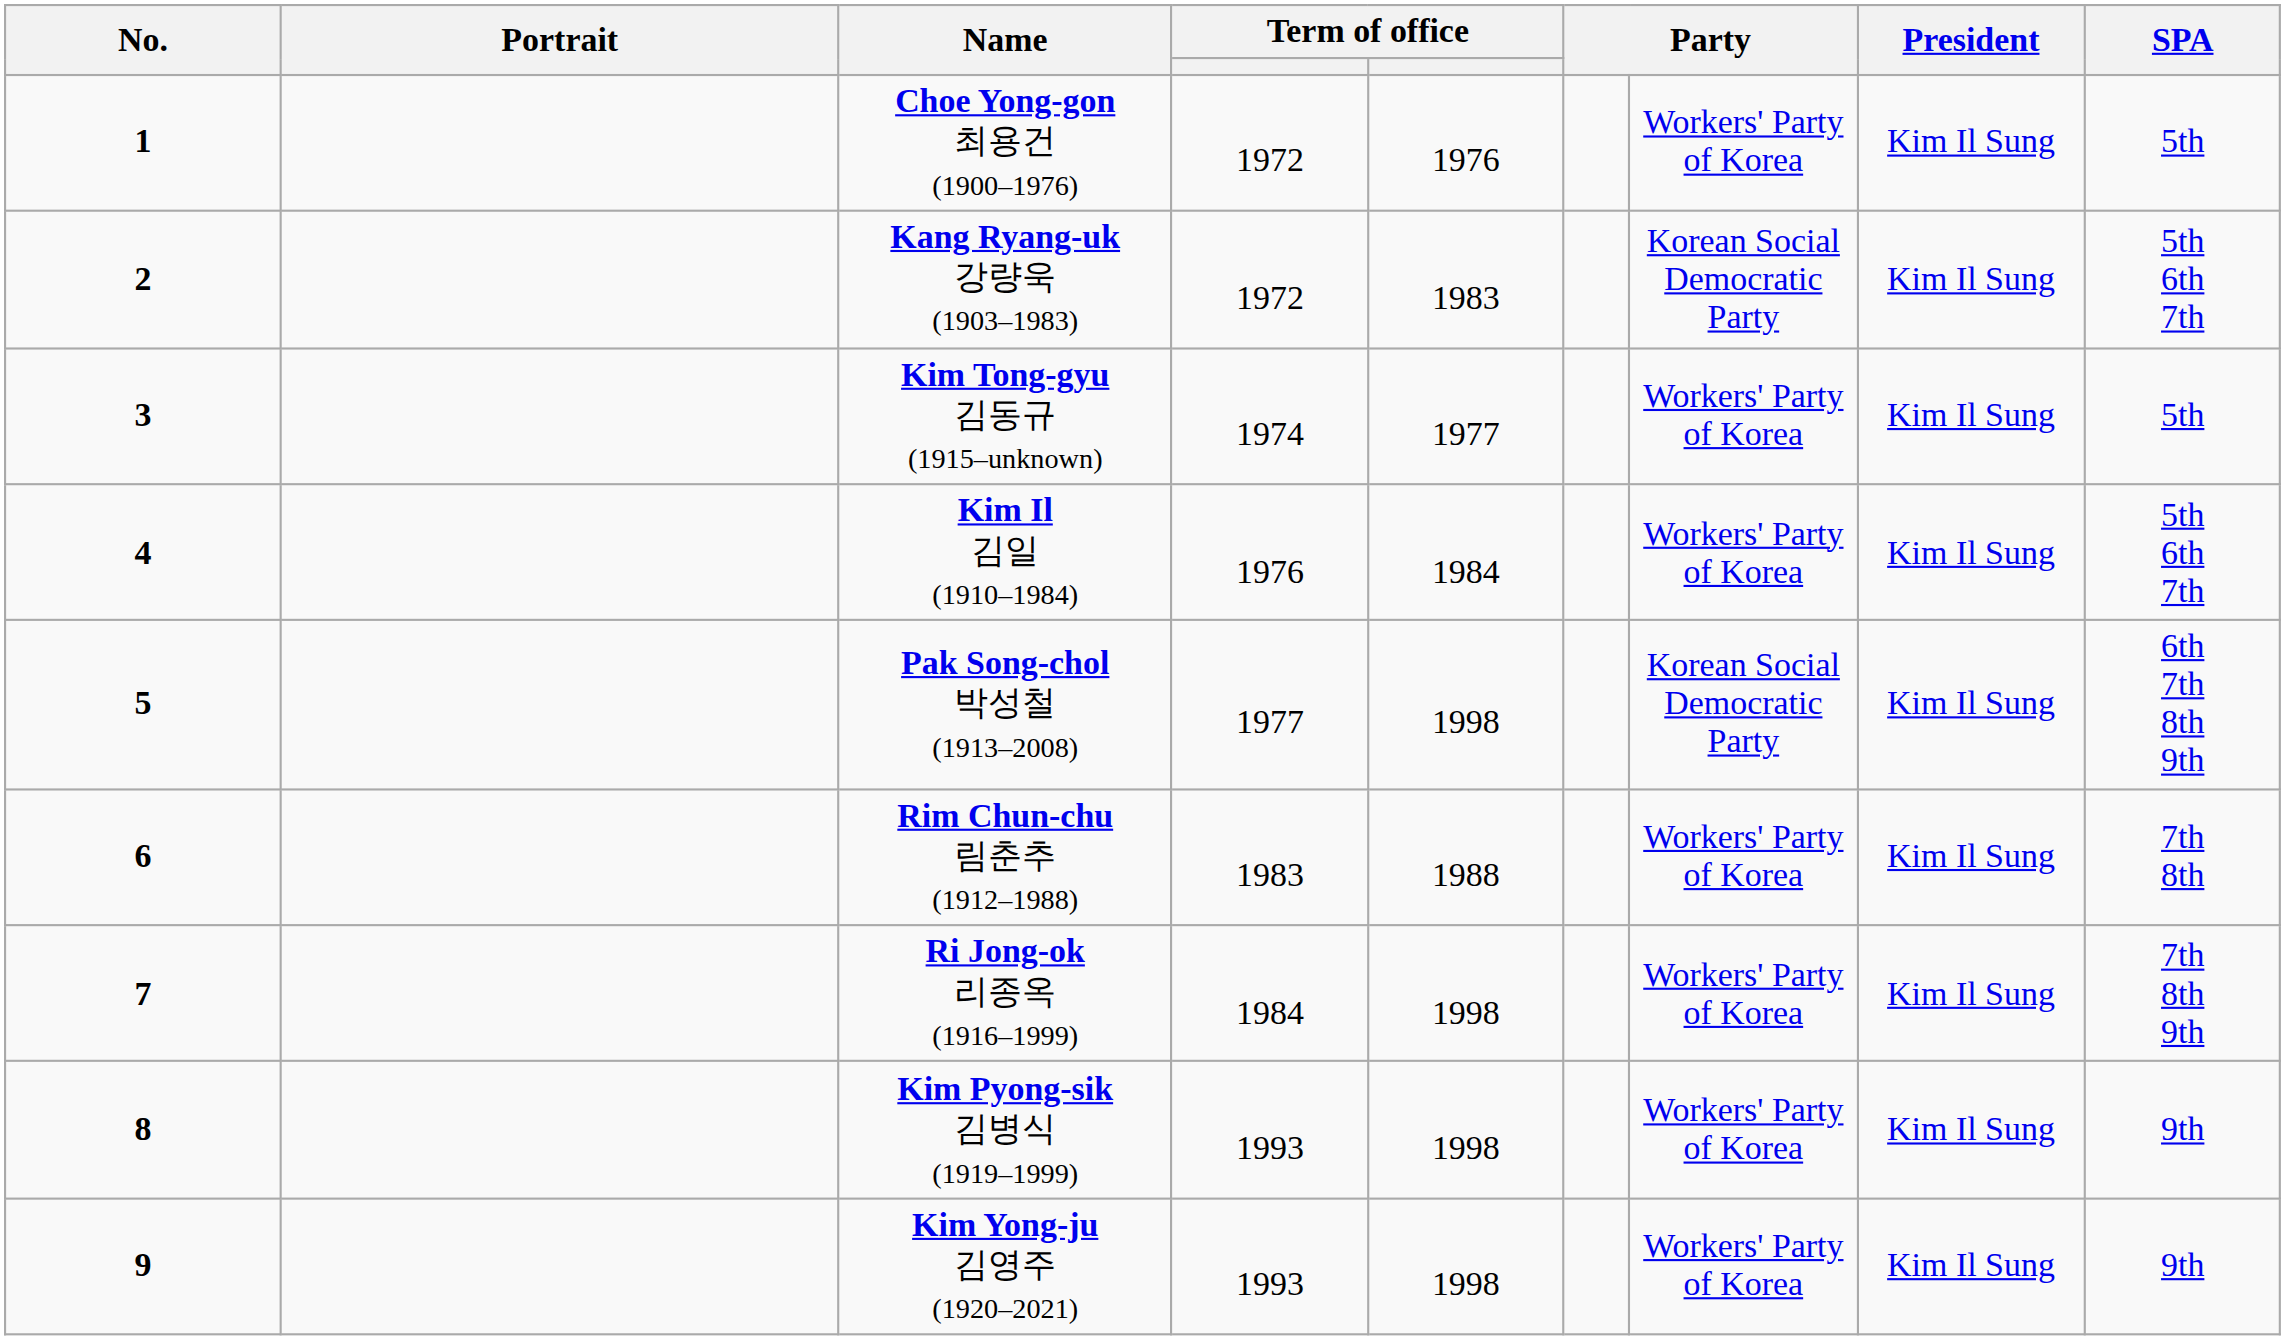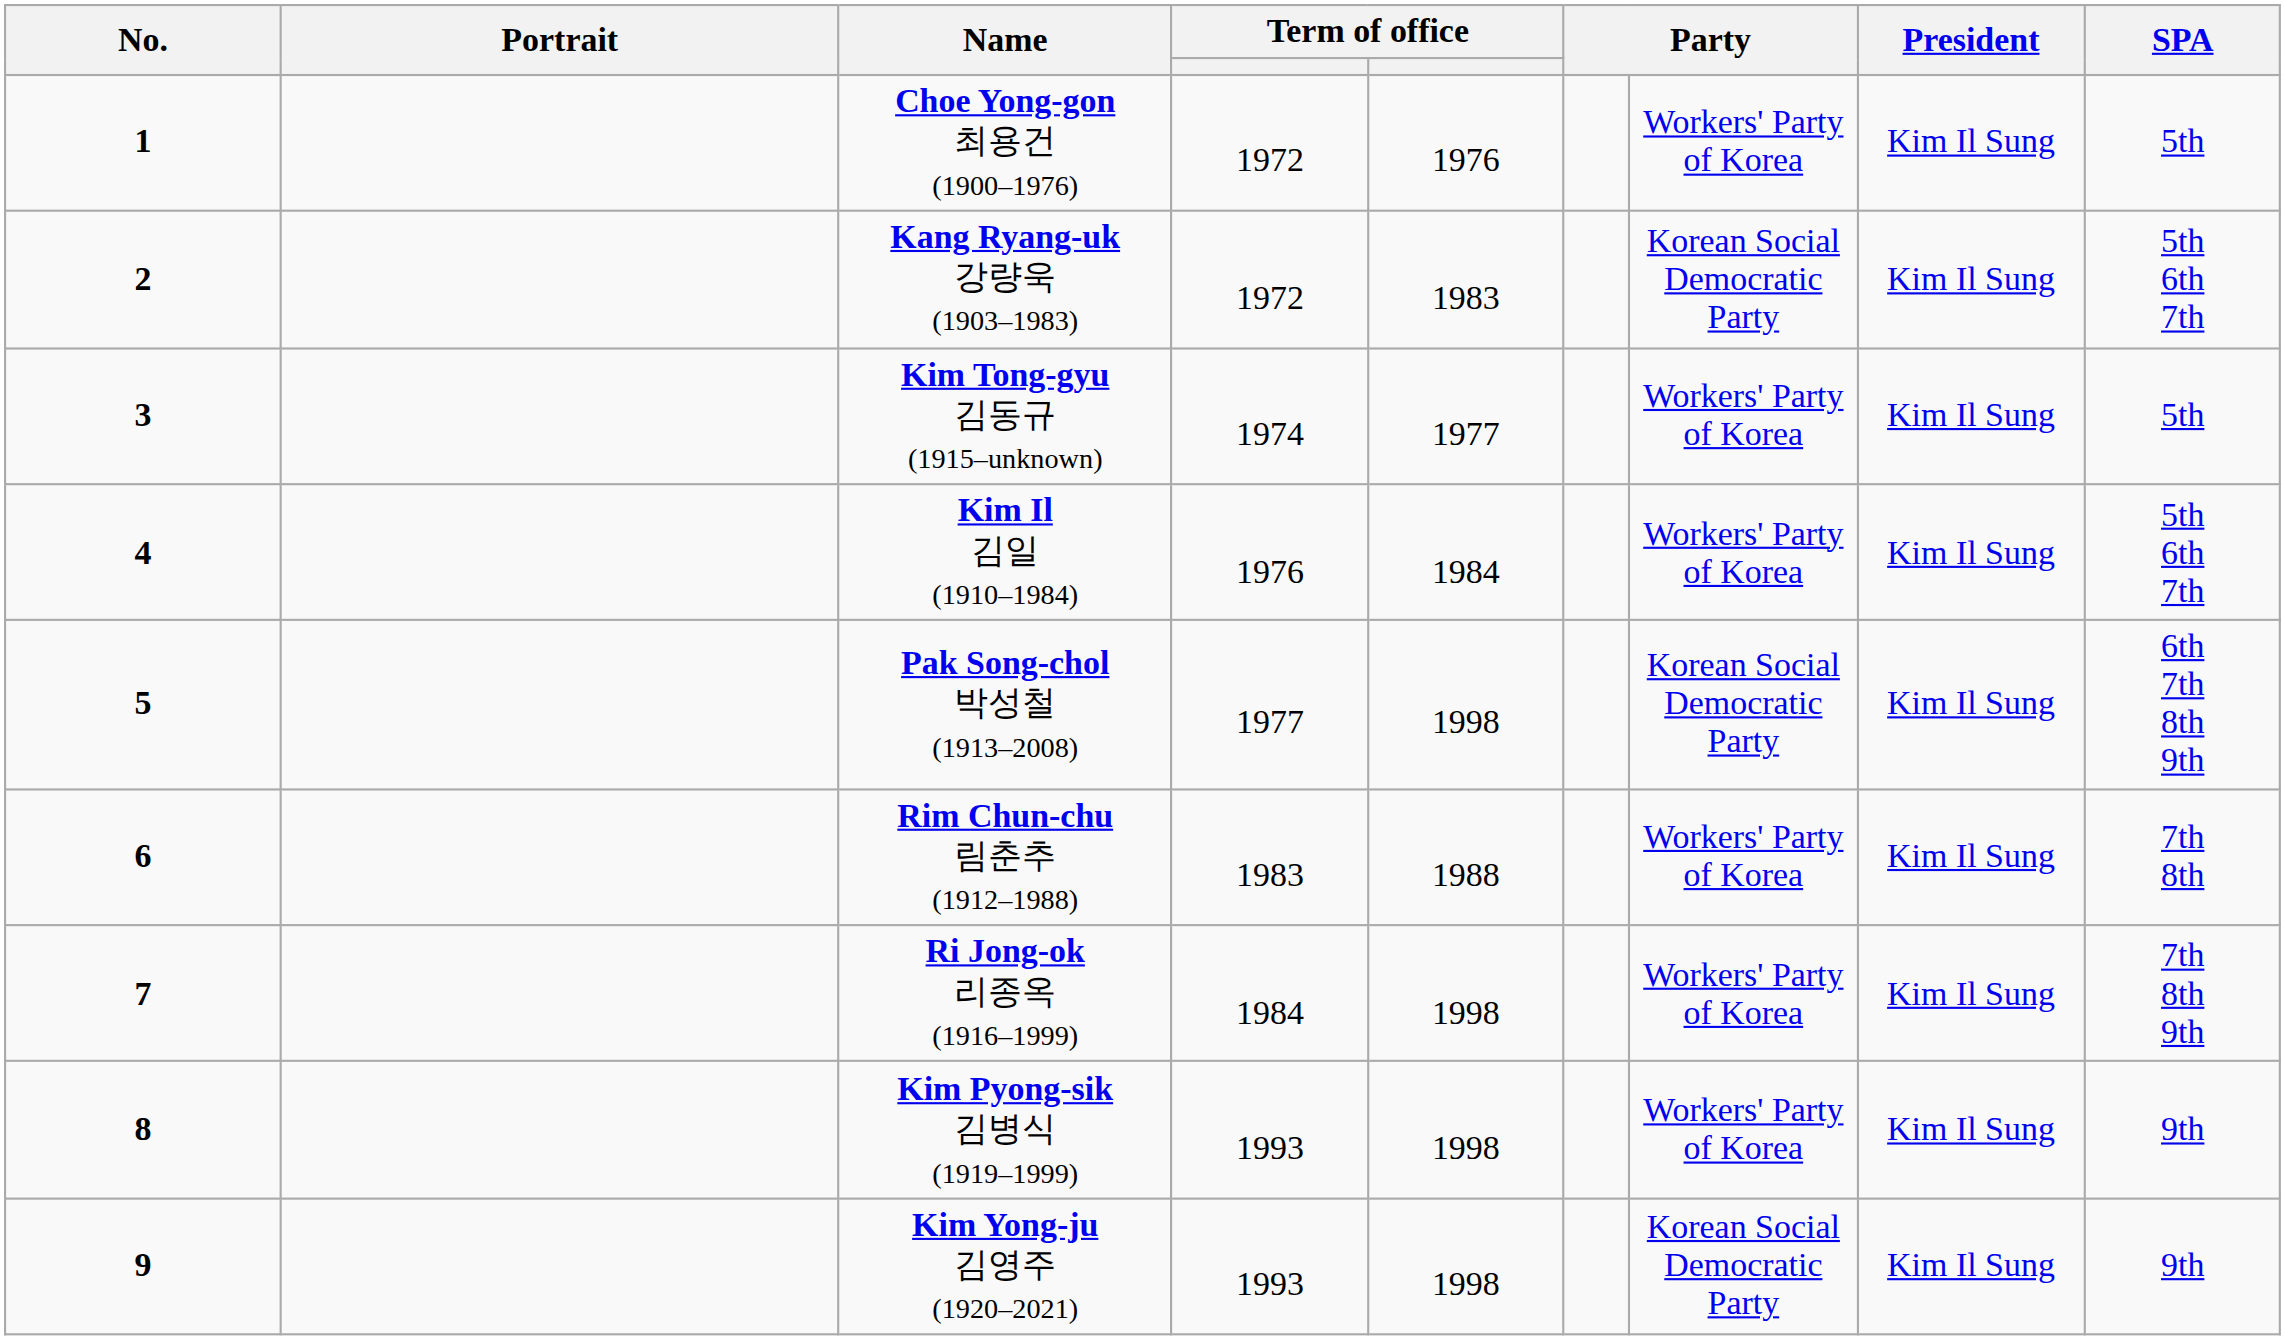(1743, 1265) Workers' Party of Korea -> (1743, 1265) Korean Social Democratic Party
